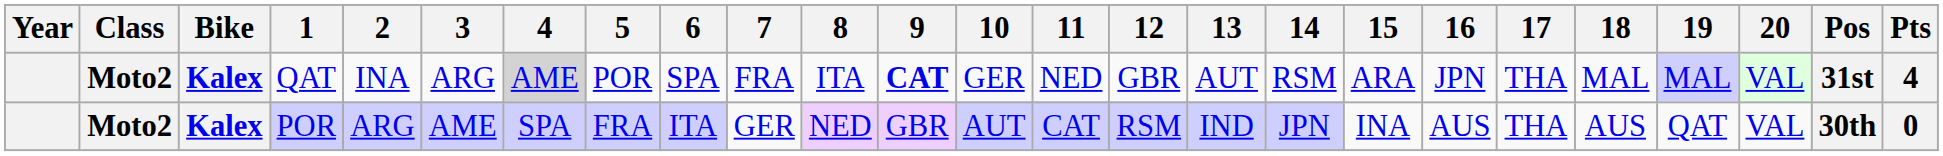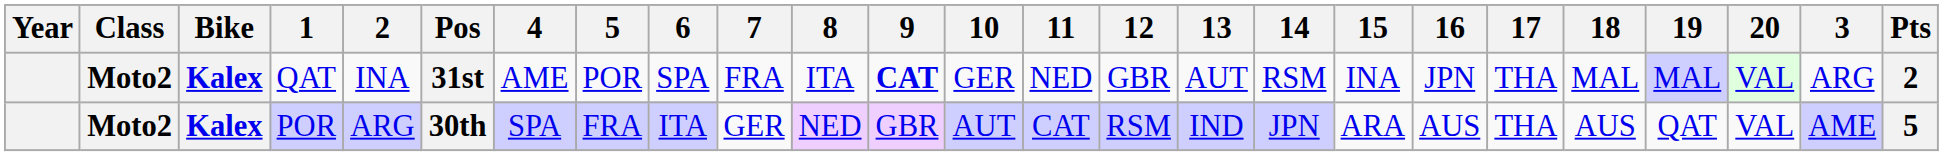columns swapped: (463, 28) <-> (1847, 28)
(545, 77) lightgrey background -> (535, 77) no background
(1383, 77) ARA -> (1373, 77) INA
(1911, 77) 4 -> (1911, 77) 2
(1383, 125) INA -> (1373, 125) ARA
(1911, 125) 0 -> (1911, 125) 5
